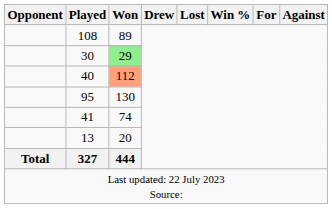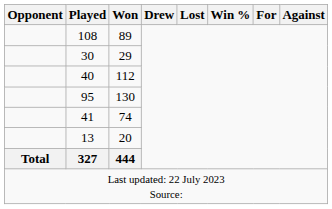(125, 55) lightgreen background -> (125, 55) no background
(125, 76) lightsalmon background -> (125, 76) no background
